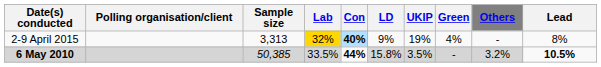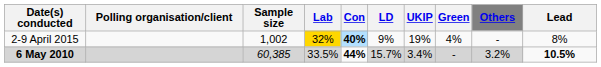(274, 39) 3,313 -> (274, 39) 1,002
(274, 55) 50,385 -> (274, 55) 60,385
(386, 55) 15.8% -> (386, 55) 15.7%
(420, 55) 3.5% -> (420, 55) 3.4%
